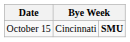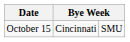(112, 29) bold -> (112, 29) normal
